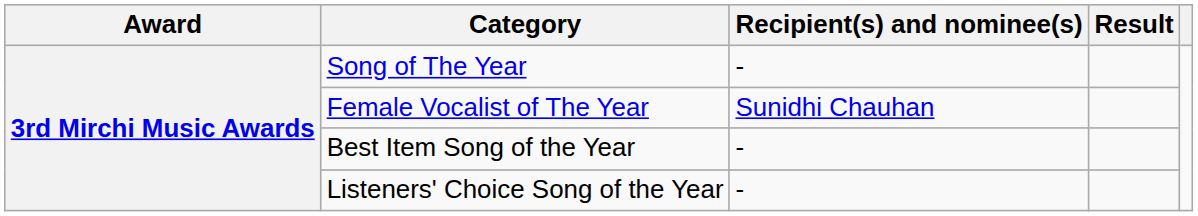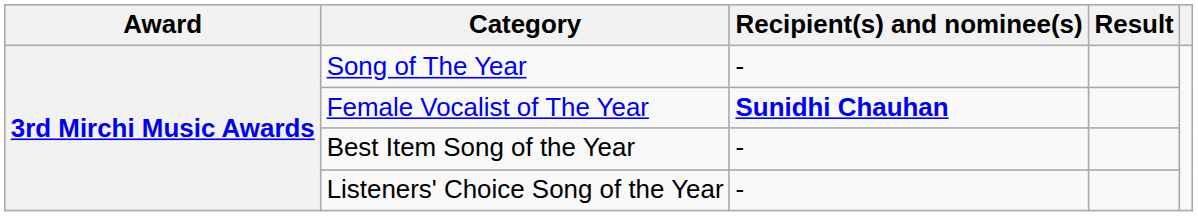(835, 107) normal -> (842, 107) bold
